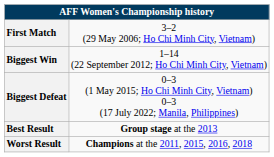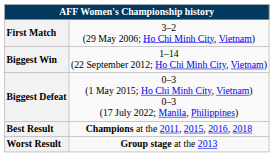(169, 129) Group stage at the 2013 -> (169, 129) Champions at the 2011, 2015, 2016, 2018
(169, 144) Champions at the 2011, 2015, 2016, 2018 -> (169, 144) Group stage at the 2013
